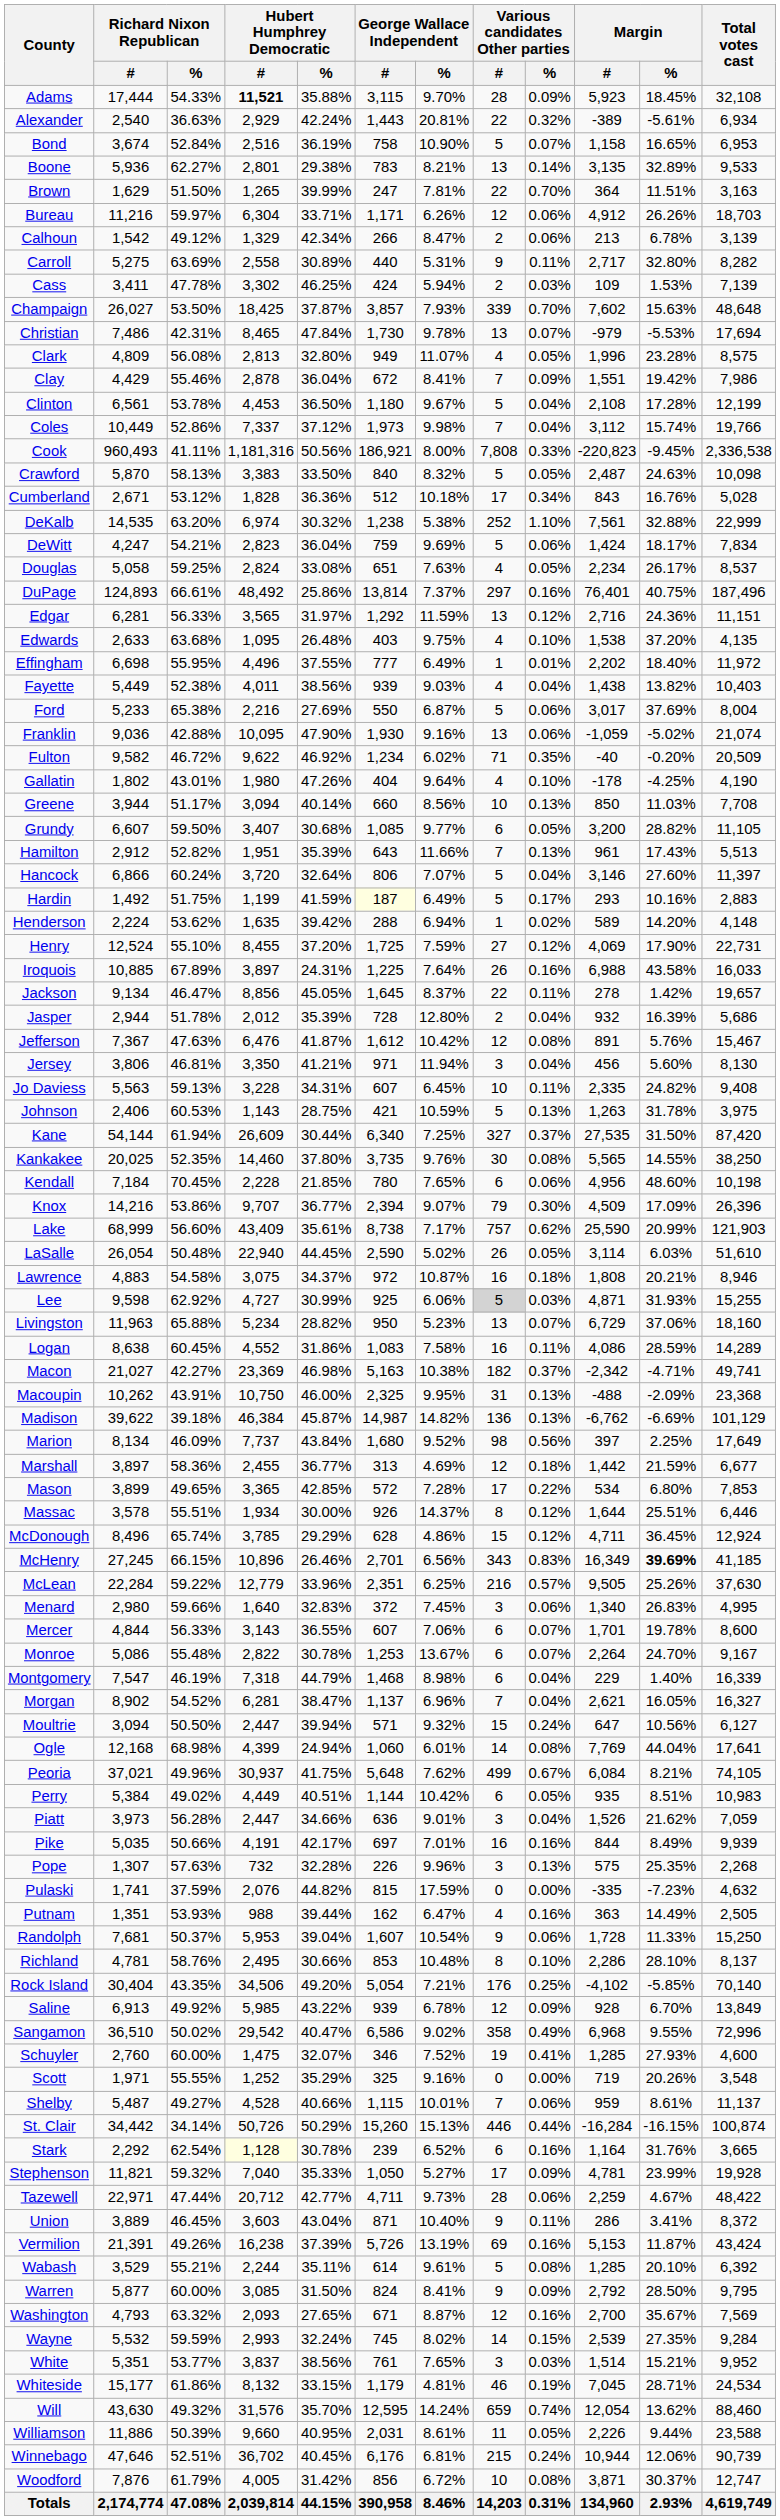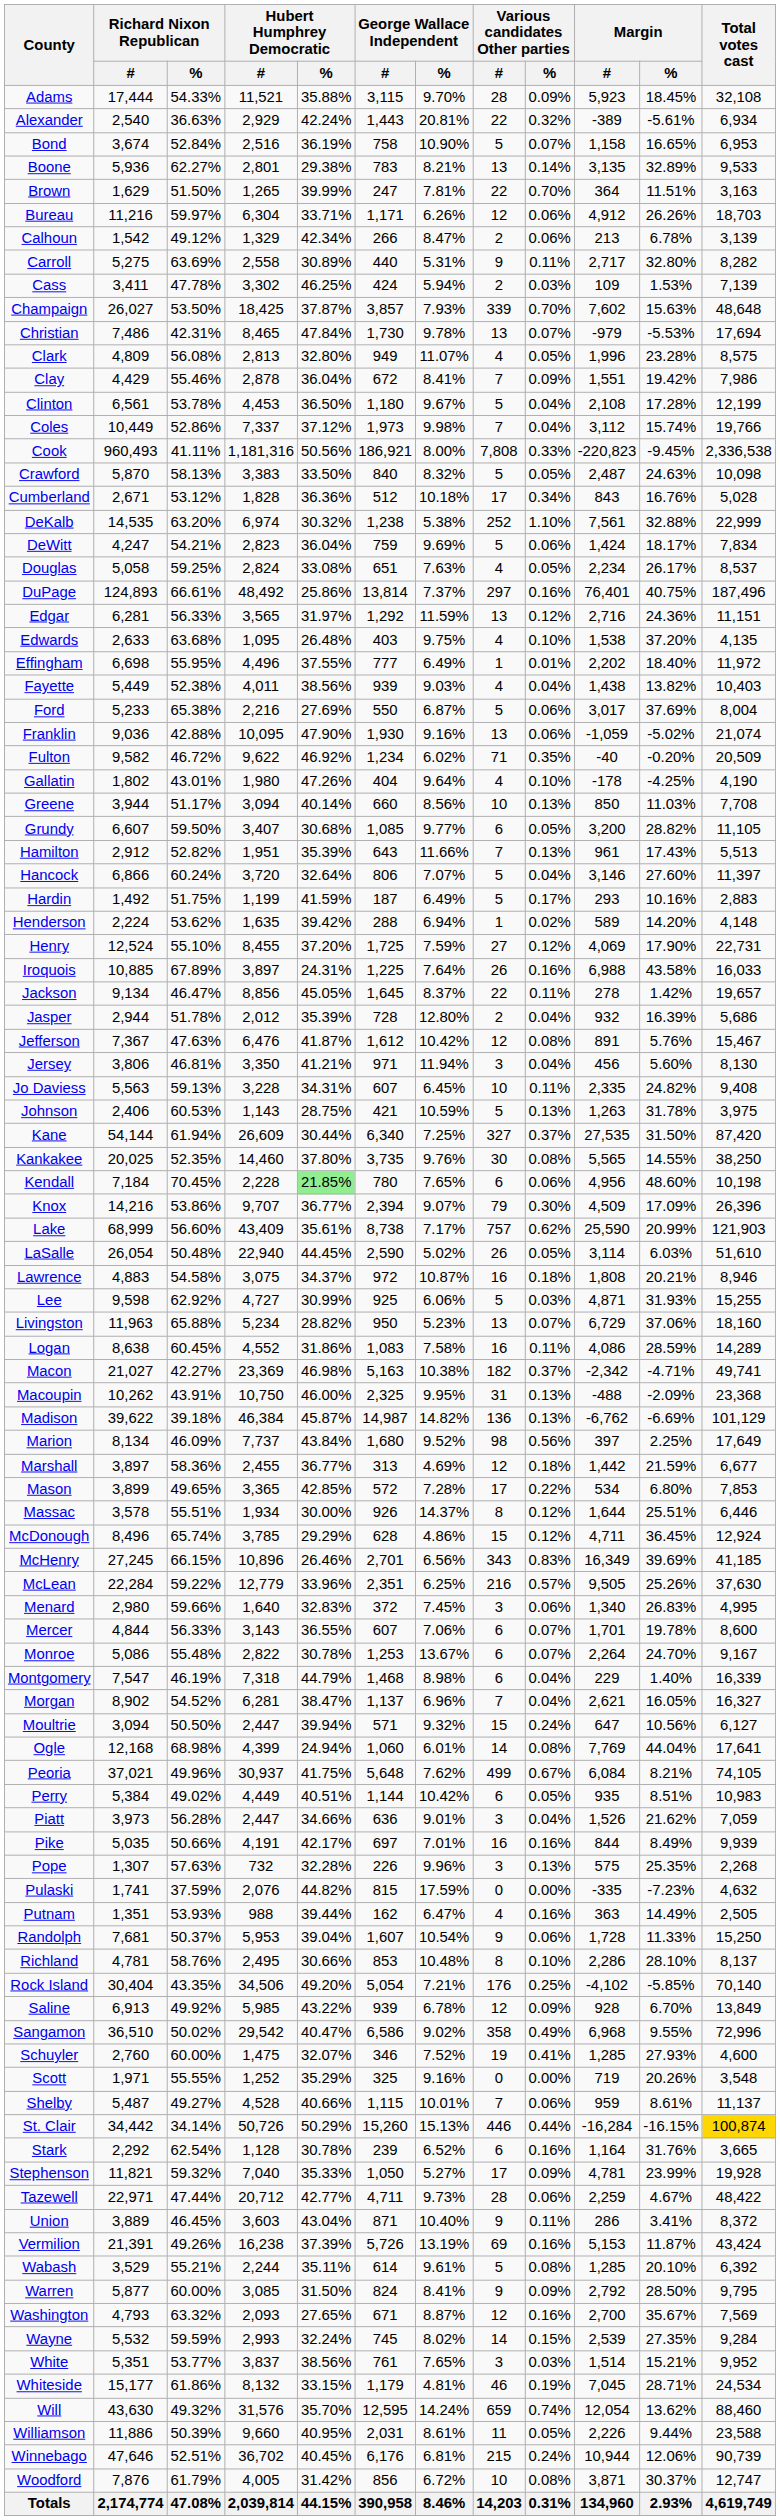(261, 96) bold -> (261, 96) normal
(385, 899) lightyellow background -> (385, 899) no background
(326, 1182) no background -> (326, 1182) lightgreen background
(499, 1300) lightgrey background -> (499, 1300) no background
(671, 1560) bold -> (671, 1560) normal
(739, 2126) no background -> (739, 2126) gold background
(261, 2150) lightyellow background -> (261, 2150) no background
